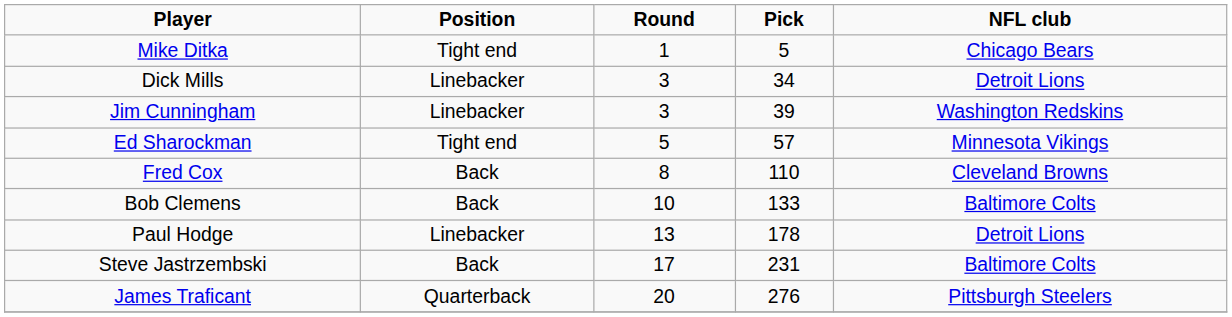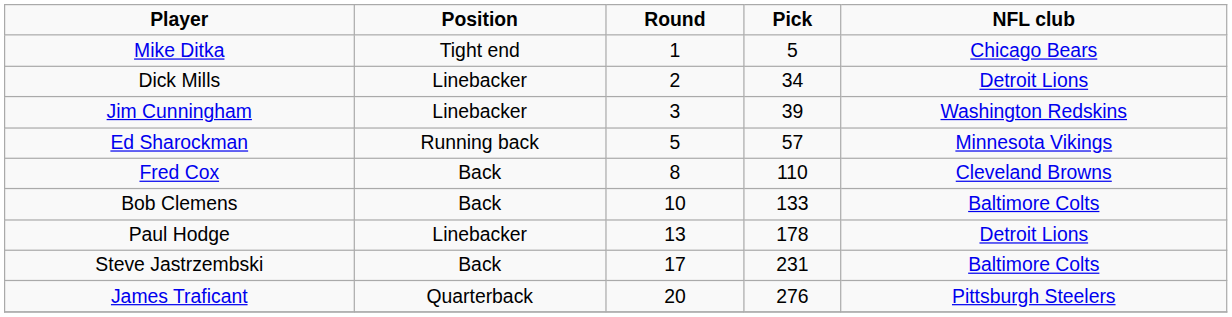(664, 81) 3 -> (675, 81) 2
(477, 142) Tight end -> (480, 142) Running back
